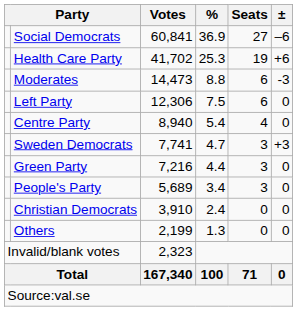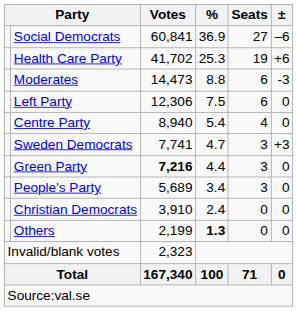(175, 166) normal -> (175, 166) bold
(216, 230) normal -> (216, 230) bold
